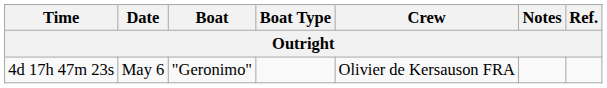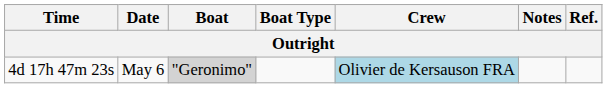(212, 69) no background -> (212, 69) lightgrey background
(427, 69) no background -> (427, 69) lightblue background
